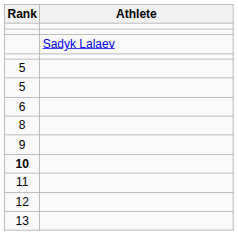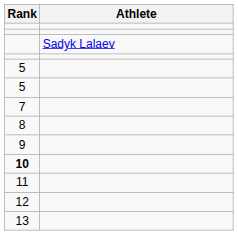(22, 106) 6 -> (22, 106) 7
